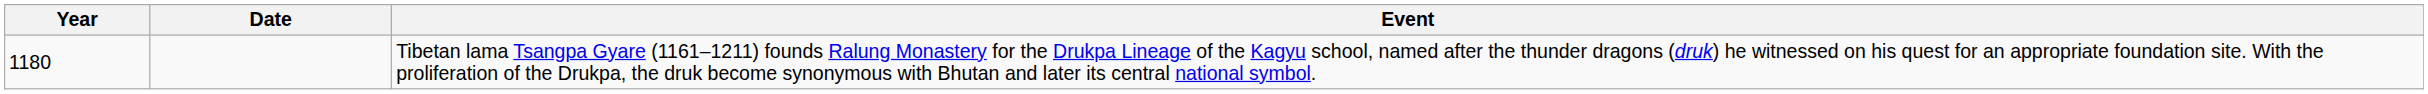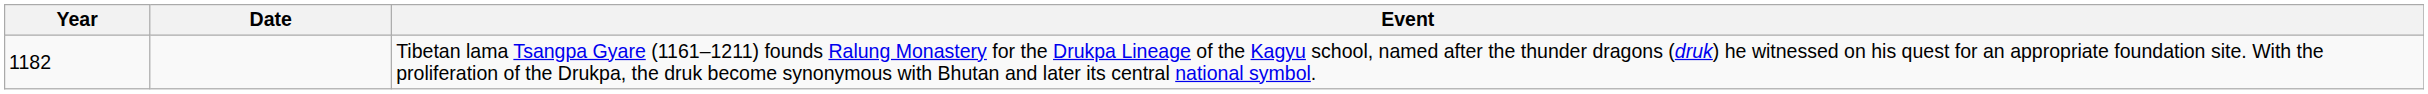(30, 61) 1180 -> (30, 61) 1182
